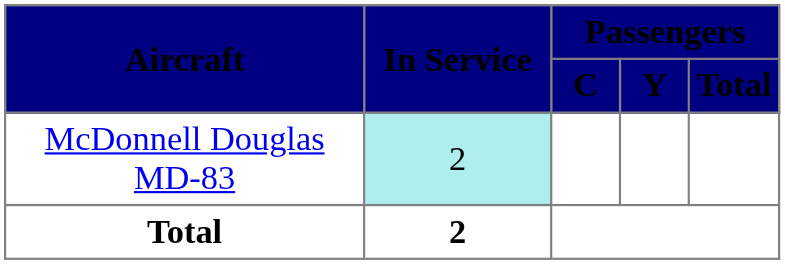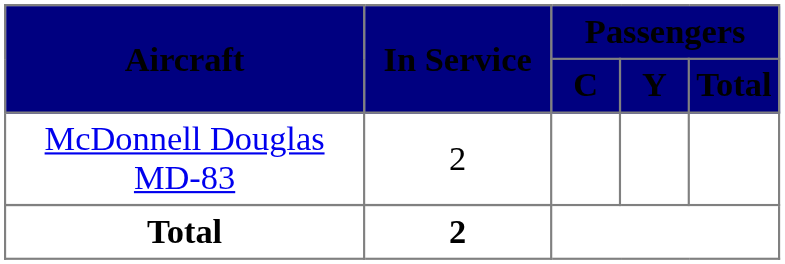(458, 158) paleturquoise background -> (458, 158) no background
